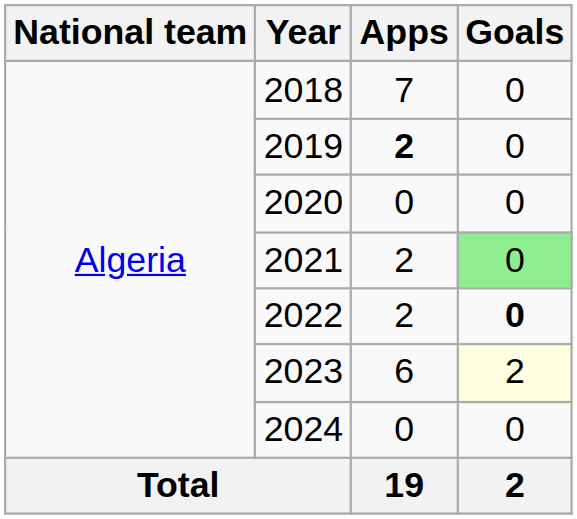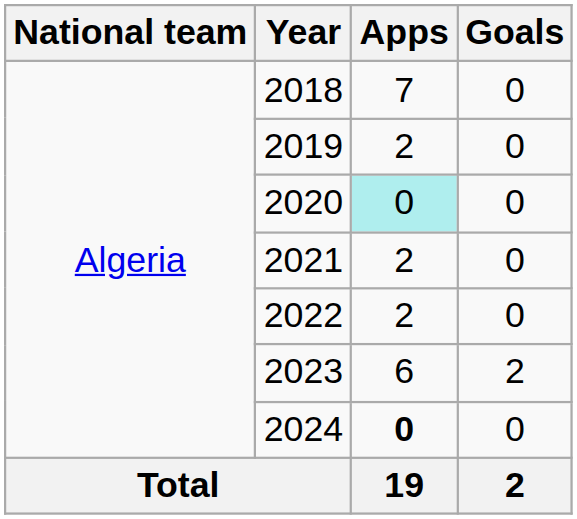(404, 145) bold -> (404, 145) normal
(404, 202) no background -> (404, 202) paleturquoise background
(515, 259) lightgreen background -> (515, 259) no background
(515, 315) bold -> (515, 315) normal
(515, 372) lightyellow background -> (515, 372) no background
(404, 428) normal -> (404, 428) bold
